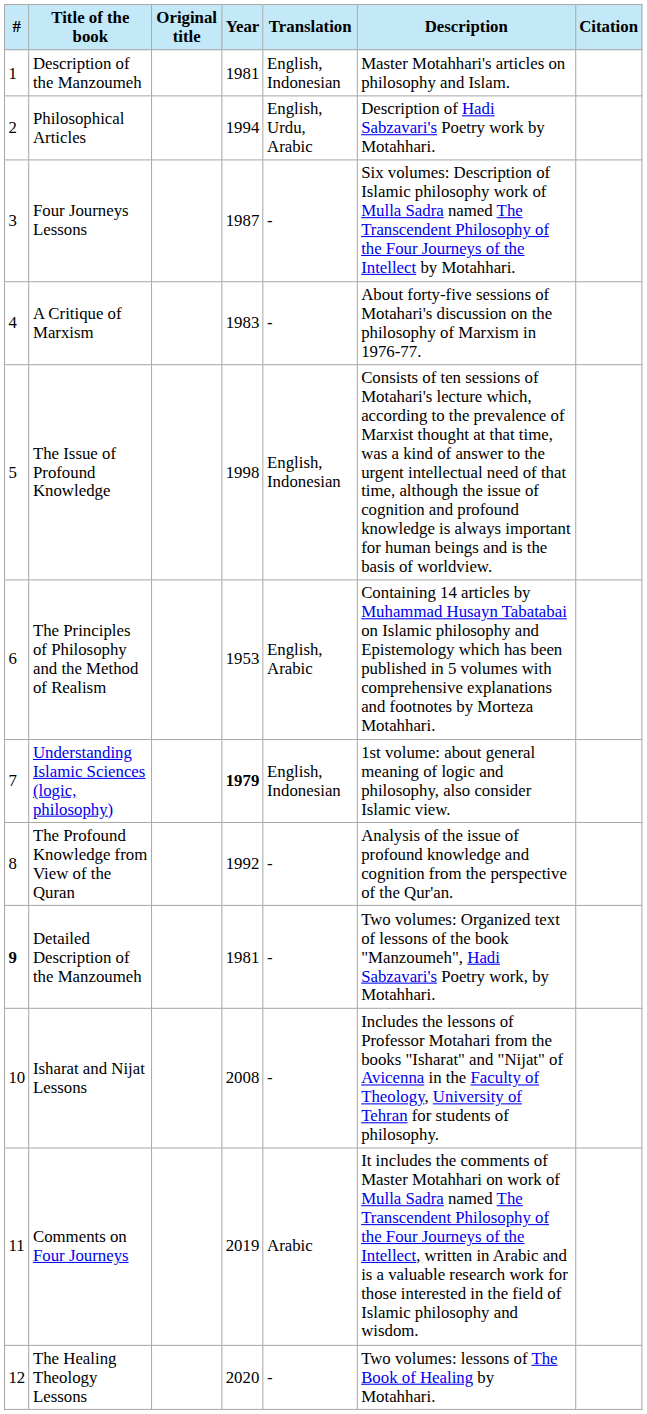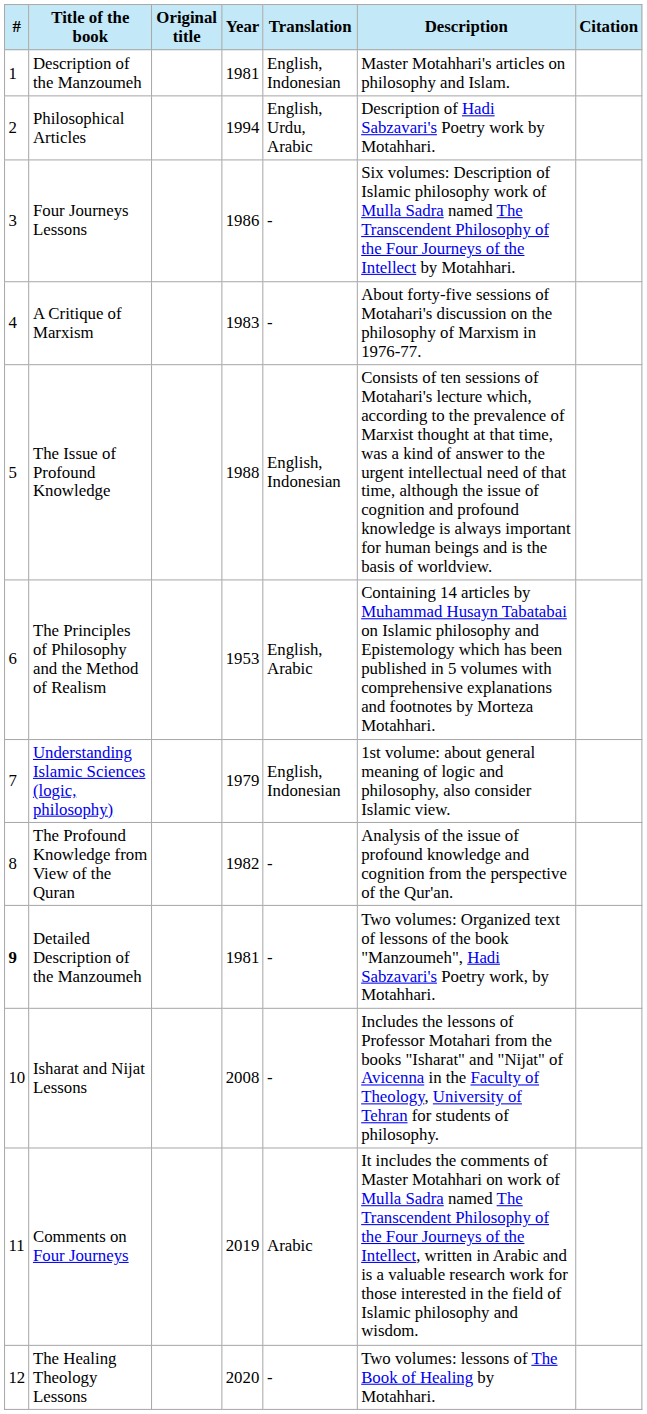(242, 220) 1987 -> (242, 220) 1986
(242, 472) 1998 -> (242, 472) 1988
(242, 780) bold -> (242, 780) normal
(242, 864) 1992 -> (242, 864) 1982
